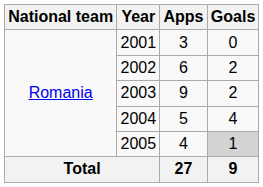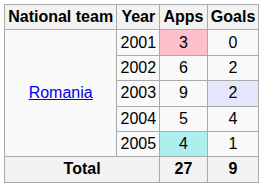(183, 42) no background -> (183, 42) pink background
(233, 93) no background -> (233, 93) lavender background
(183, 144) no background -> (183, 144) paleturquoise background
(233, 144) lightgrey background -> (233, 144) no background
